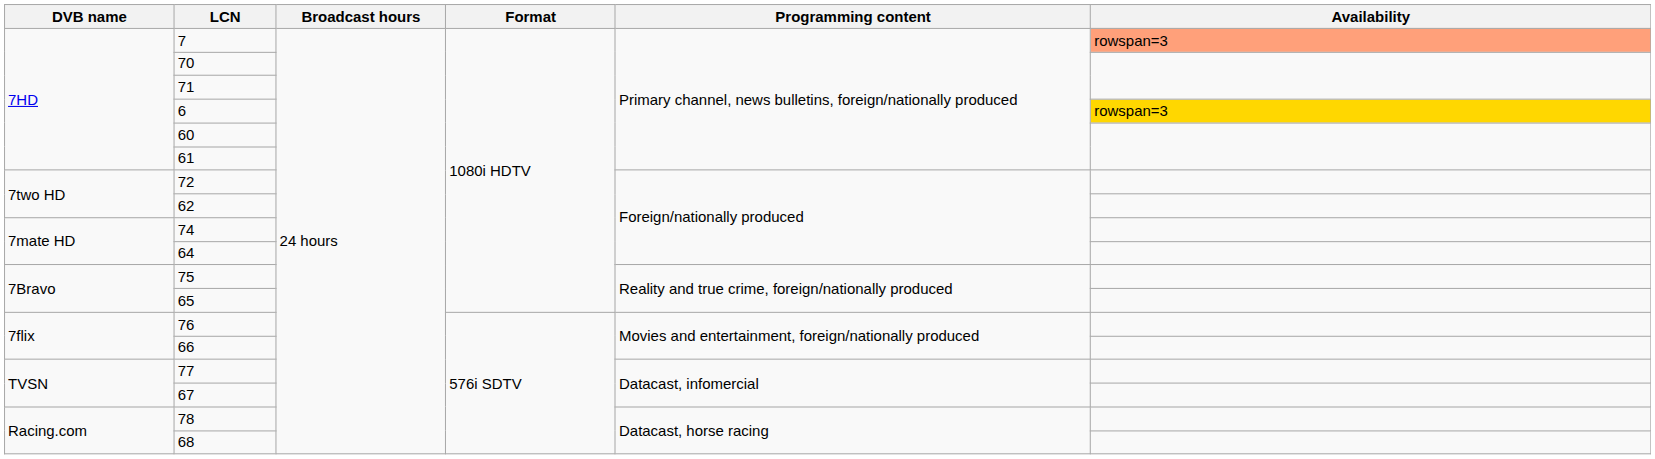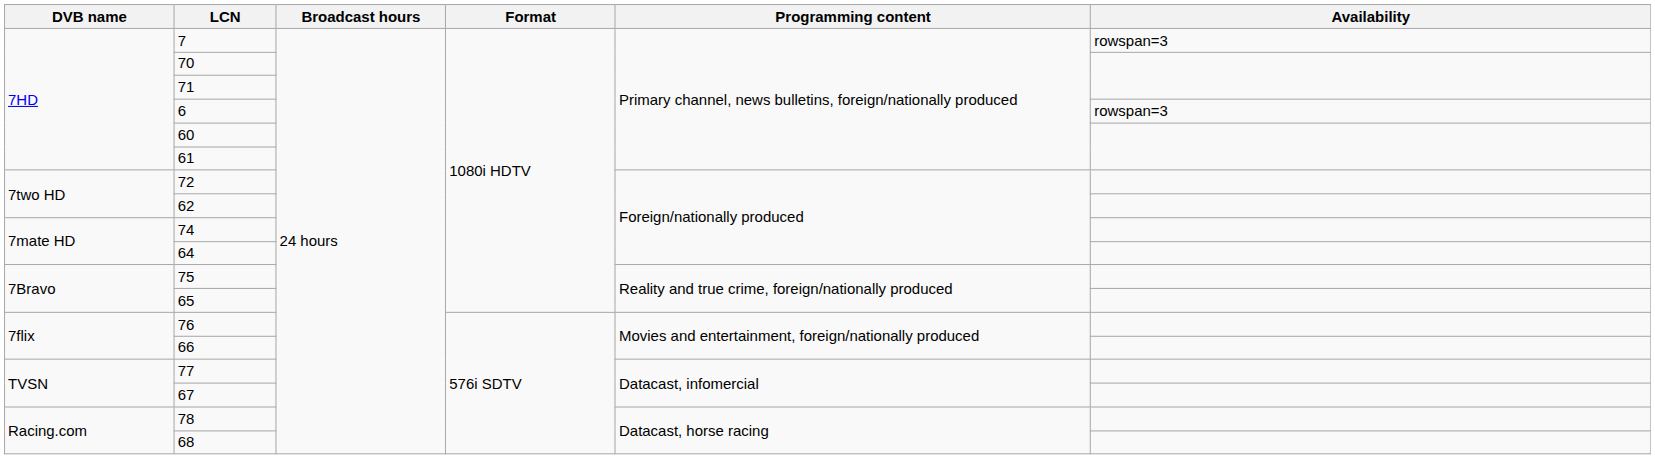(1131, 40) lightsalmon background -> (1131, 40) no background
(1131, 111) gold background -> (1131, 111) no background
